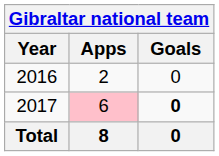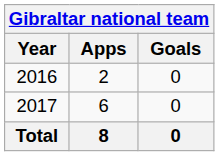(104, 106) pink background -> (104, 106) no background
(176, 106) bold -> (176, 106) normal
